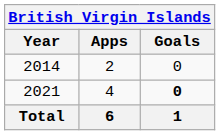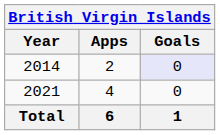(177, 67) no background -> (177, 67) lavender background
(177, 92) bold -> (177, 92) normal
